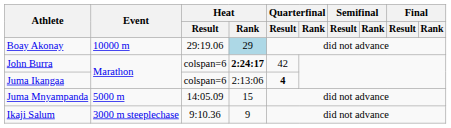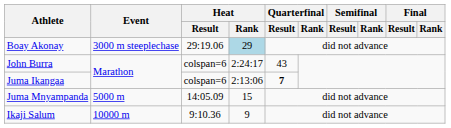(111, 46) 10000 m -> (136, 46) 3000 m steeplechase
(248, 63) bold -> (247, 63) normal
(283, 63) 42 -> (282, 63) 43
(283, 80) 4 -> (282, 80) 7
(136, 115) 3000 m steeplechase -> (111, 115) 10000 m
